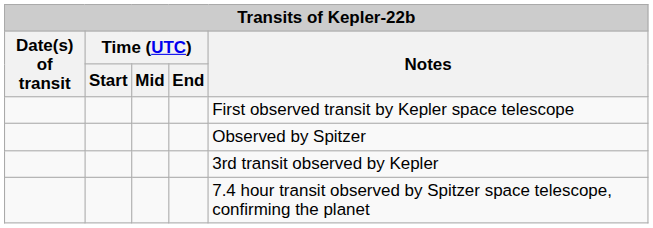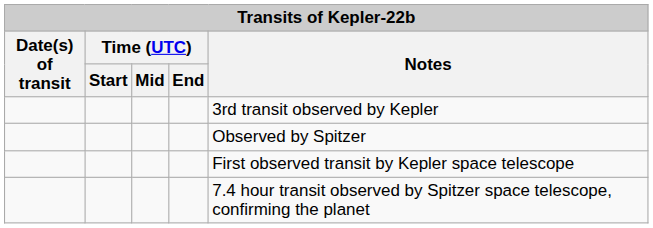(393, 109) First observed transit by Kepler space telescope -> (325, 109) 3rd transit observed by Kepler
(325, 163) 3rd transit observed by Kepler -> (393, 163) First observed transit by Kepler space telescope
